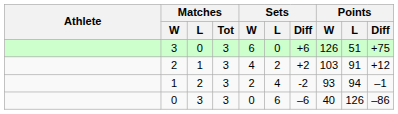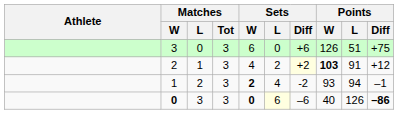(303, 65) no background -> (303, 65) lightyellow background
(329, 65) normal -> (329, 65) bold
(251, 83) normal -> (251, 83) bold
(174, 100) normal -> (174, 100) bold
(251, 100) normal -> (251, 100) bold
(277, 100) no background -> (277, 100) lightyellow background
(380, 100) normal -> (380, 100) bold
